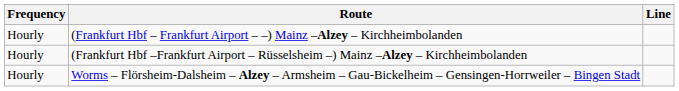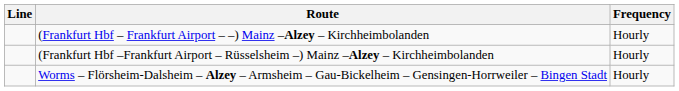columns swapped: (659, 14) <-> (36, 14)
